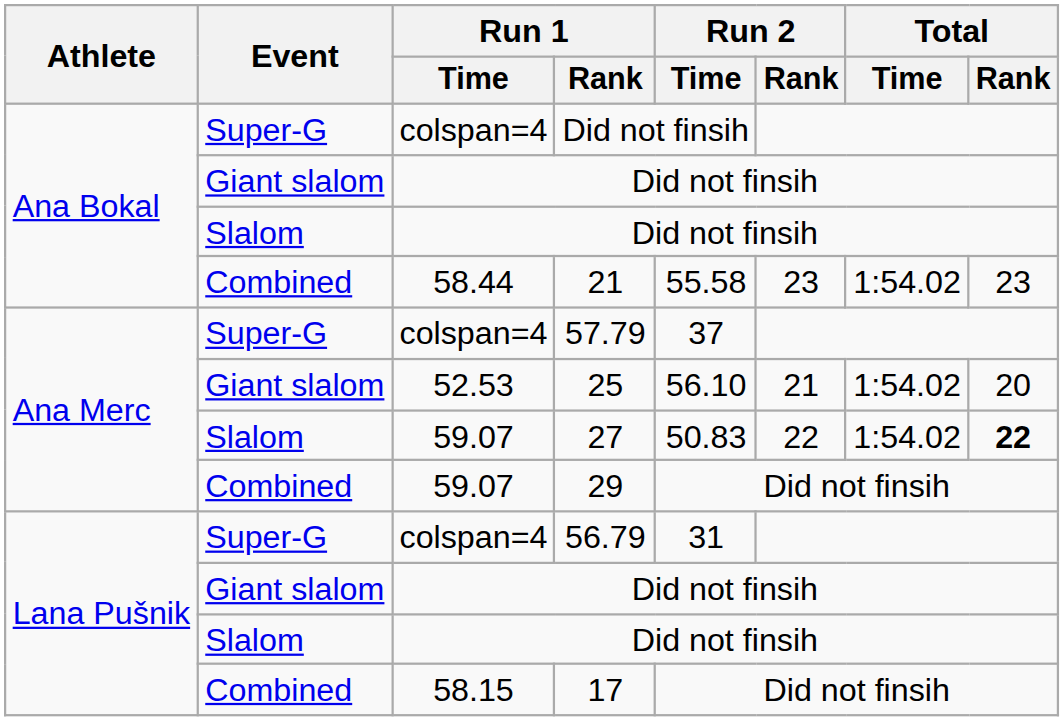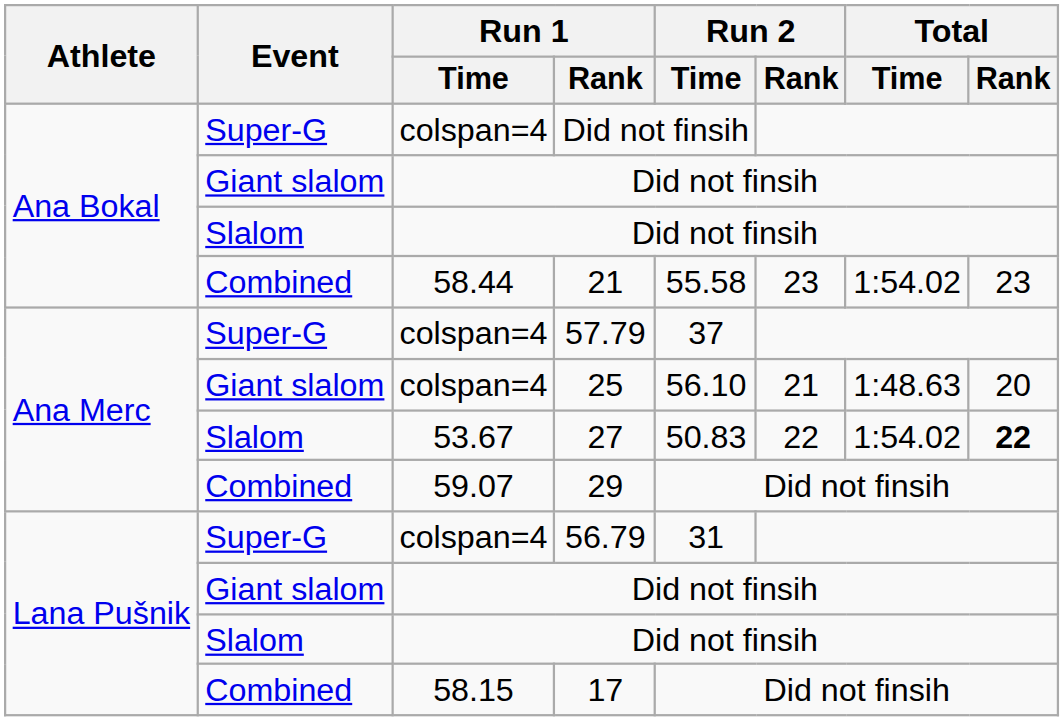(473, 385) 52.53 -> (473, 385) colspan=4
(907, 385) 1:54.02 -> (907, 385) 1:48.63
(473, 436) 59.07 -> (473, 436) 53.67
